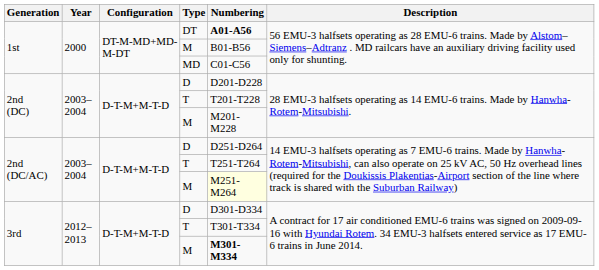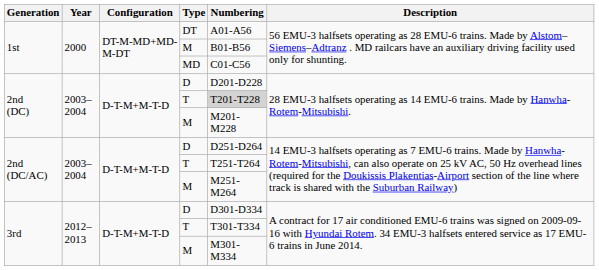(231, 30) bold -> (231, 30) normal
(235, 99) no background -> (235, 99) lightgrey background
(225, 186) lightyellow background -> (225, 186) no background
(225, 250) bold -> (225, 250) normal
